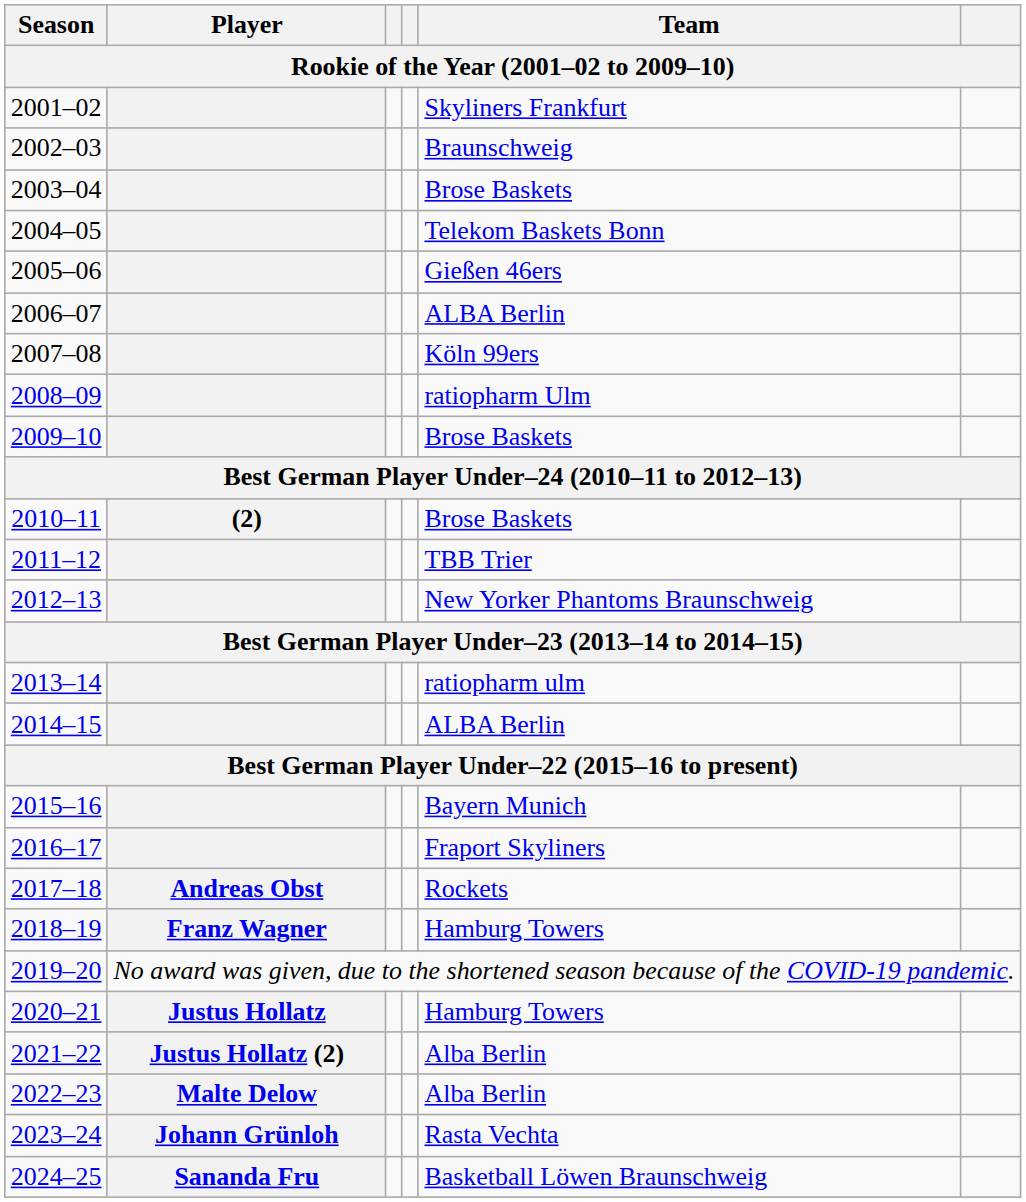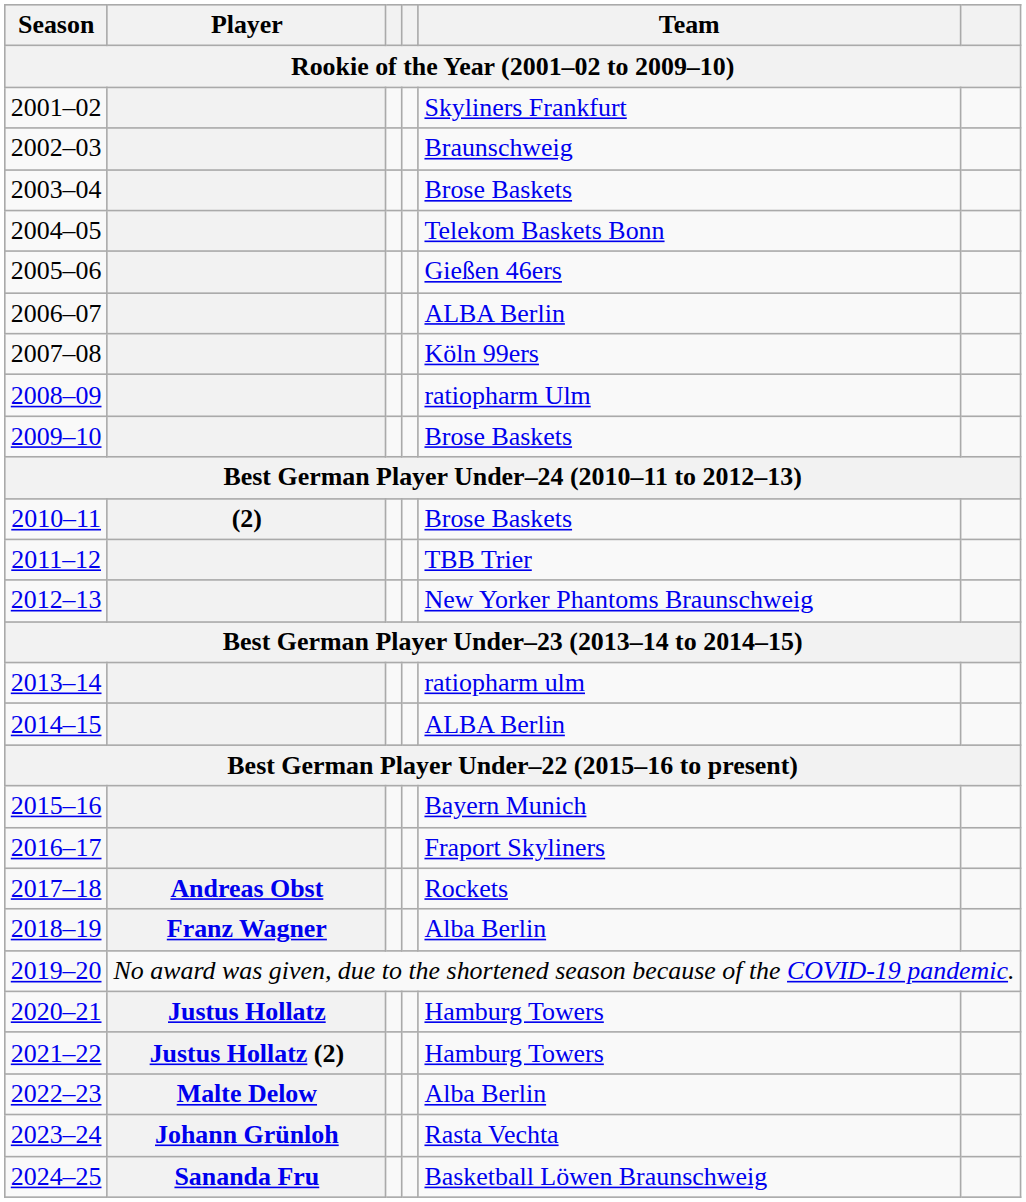(514, 929) Hamburg Towers -> (485, 929) Alba Berlin
(485, 1052) Alba Berlin -> (514, 1052) Hamburg Towers
